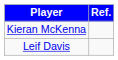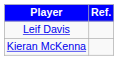rows swapped: (46, 47) <-> (46, 30)
